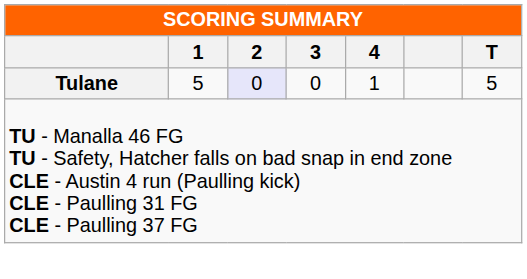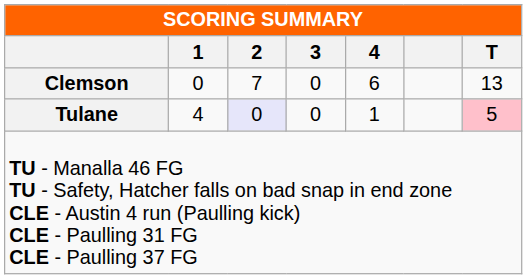+ row: (87, 83)
(198, 83) 5 -> (198, 114) 4
(492, 83) no background -> (492, 114) pink background
